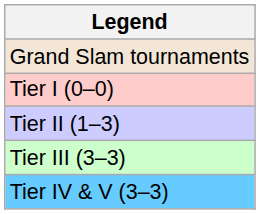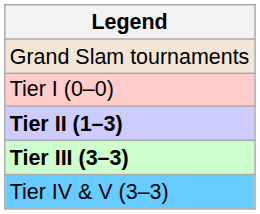(65, 124) normal -> (66, 124) bold
(68, 158) normal -> (69, 158) bold
